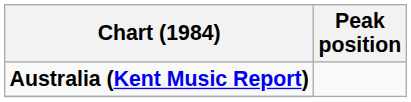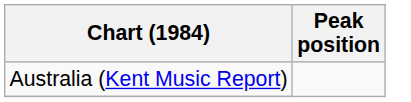(159, 79) bold -> (149, 79) normal
